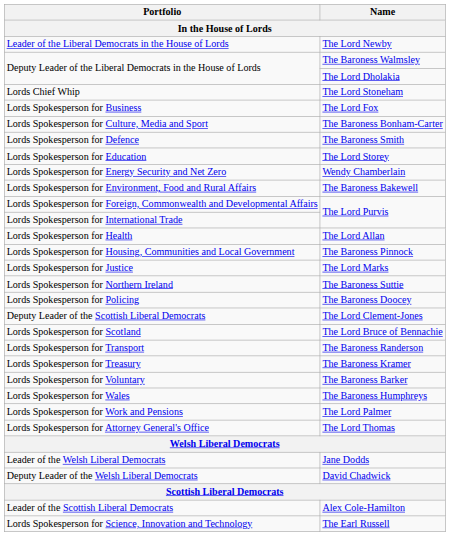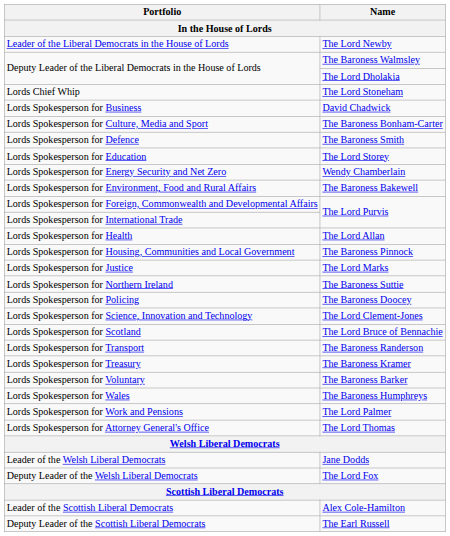(350, 108) The Lord Fox -> (356, 108) David Chadwick
(106, 316) Deputy Leader of the Scottish Liberal Democrats -> (130, 316) Lords Spokesperson for Science, Innovation and Technology
(356, 476) David Chadwick -> (350, 476) The Lord Fox
(130, 524) Lords Spokesperson for Science, Innovation and Technology -> (106, 524) Deputy Leader of the Scottish Liberal Democrats
